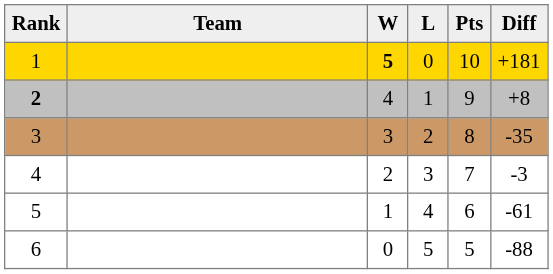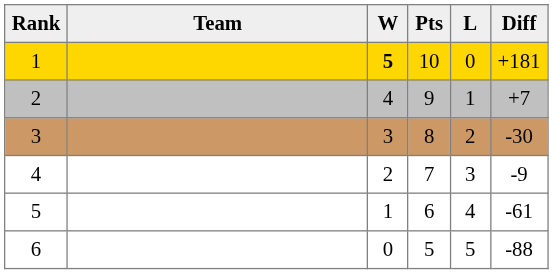columns swapped: (428, 23) <-> (469, 23)
(36, 98) bold -> (36, 98) normal
(519, 98) +8 -> (519, 98) +7
(519, 136) -35 -> (519, 136) -30
(519, 174) -3 -> (519, 174) -9
